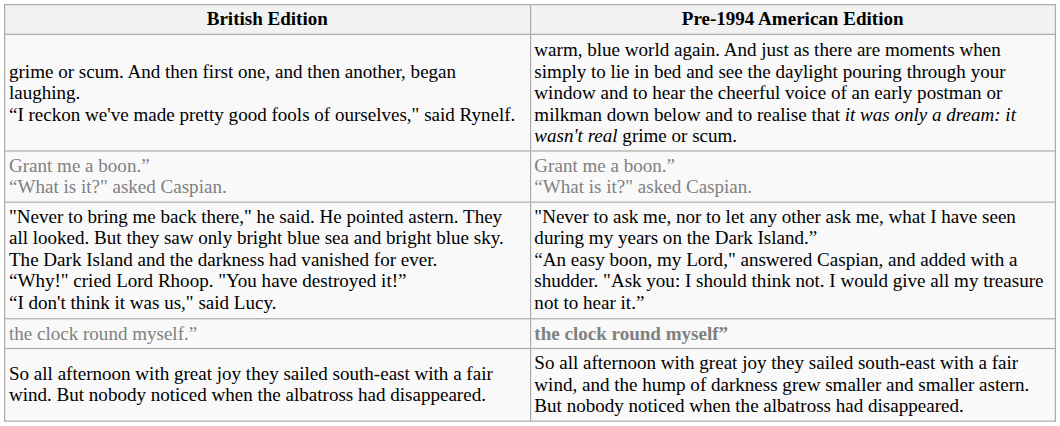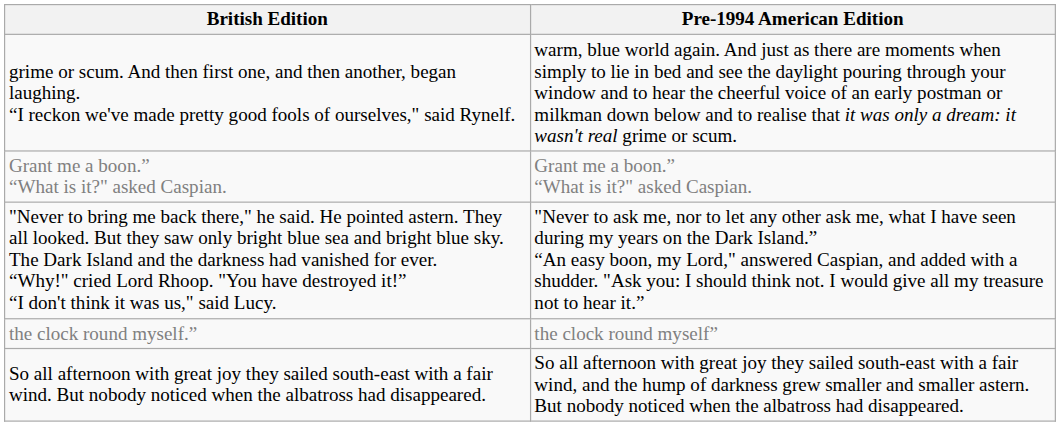(631, 333) bold -> (626, 333) normal
